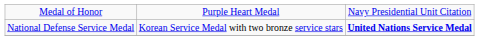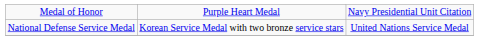(410, 27) bold -> (410, 27) normal
